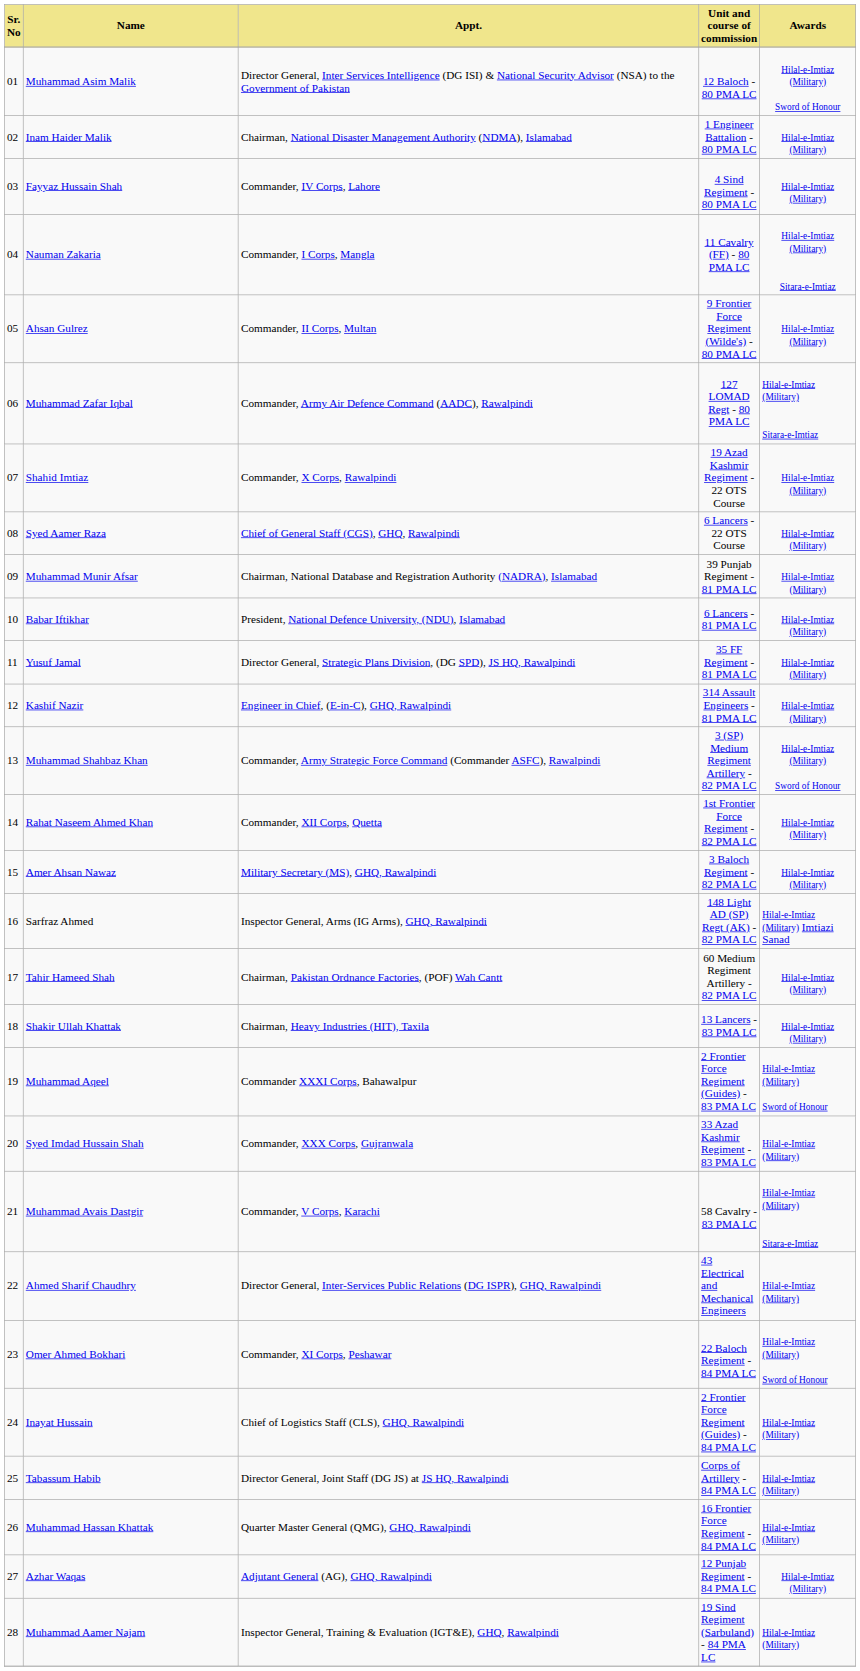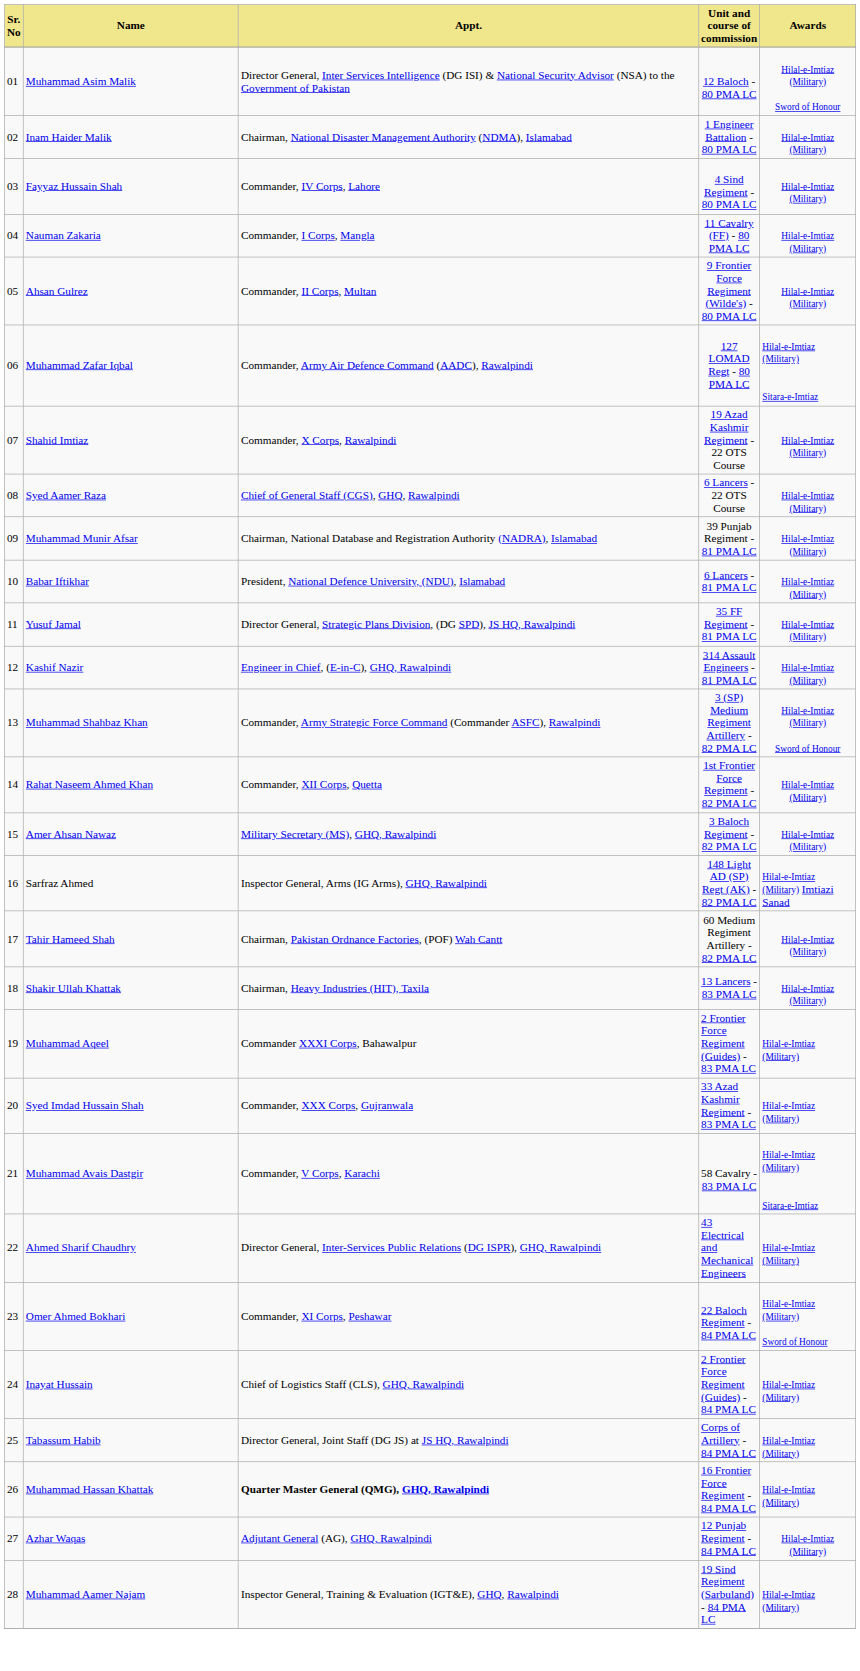(808, 260) Hilal-e-Imtiaz (Military) Sitara-e-Imtiaz -> (808, 241) Hilal-e-Imtiaz (Military)
(795, 1087) Hilal-e-Imtiaz (Military) Sword of Honour -> (789, 1050) Hilal-e-Imtiaz (Military)
(356, 1527) normal -> (365, 1489) bold
